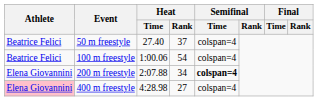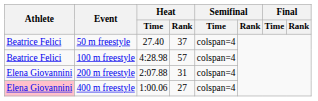(153, 58) 1:00.06 -> (153, 58) 4:28.98
(182, 58) 54 -> (182, 58) 57
(182, 73) 34 -> (182, 73) 31
(217, 73) bold -> (216, 73) normal
(153, 88) 4:28.98 -> (153, 88) 1:00.06
